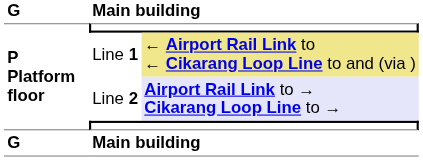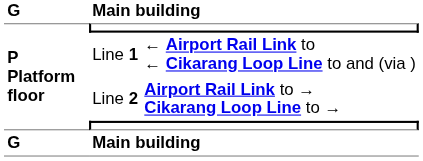(280, 54) khaki background -> (280, 54) no background
(243, 98) lavender background -> (243, 98) no background
